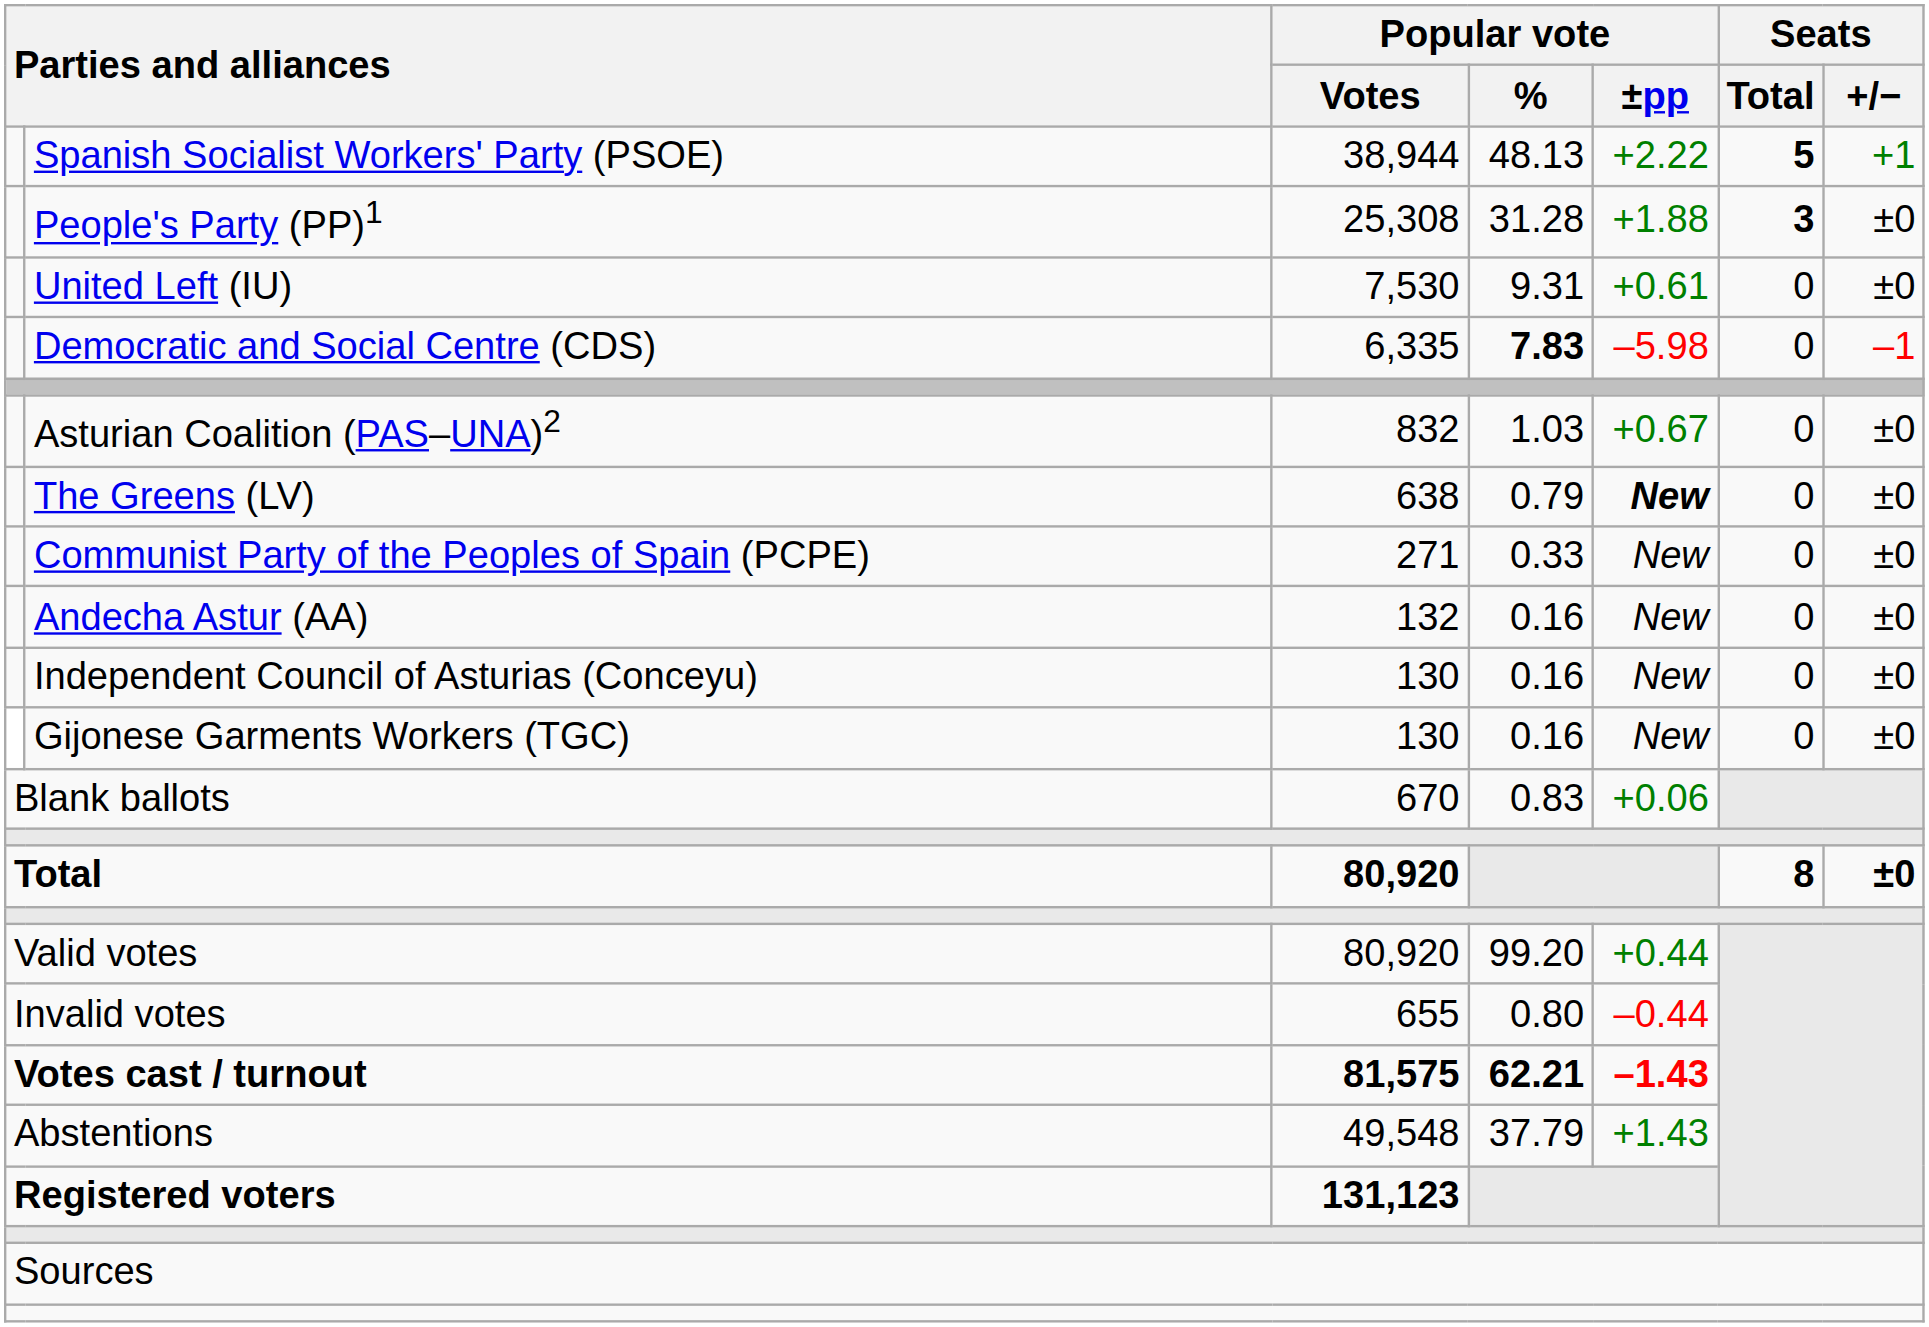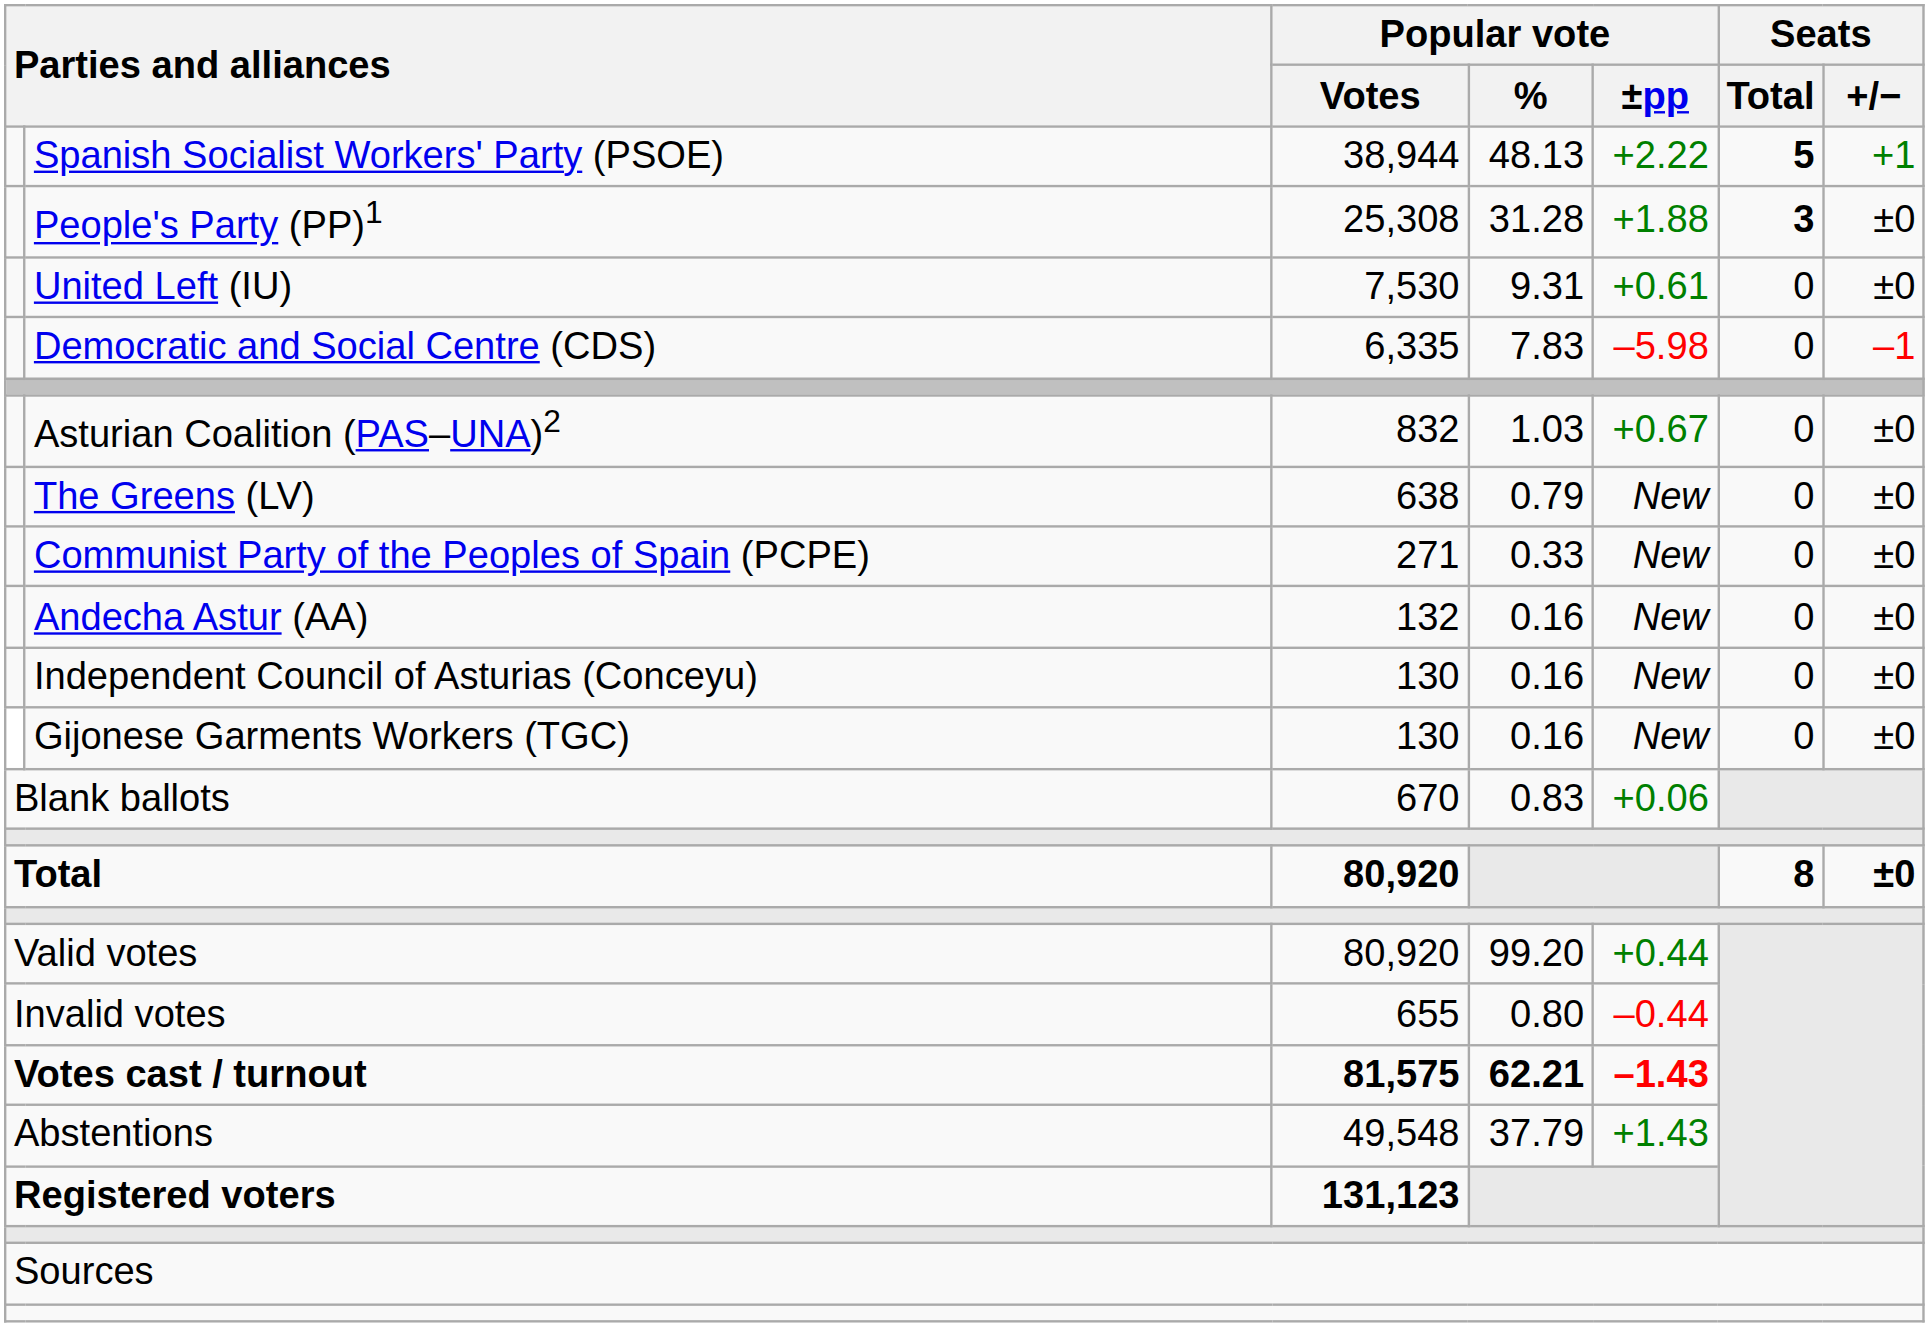(1547, 346) bold -> (1547, 346) normal
(1670, 495) bold -> (1671, 495) normal
